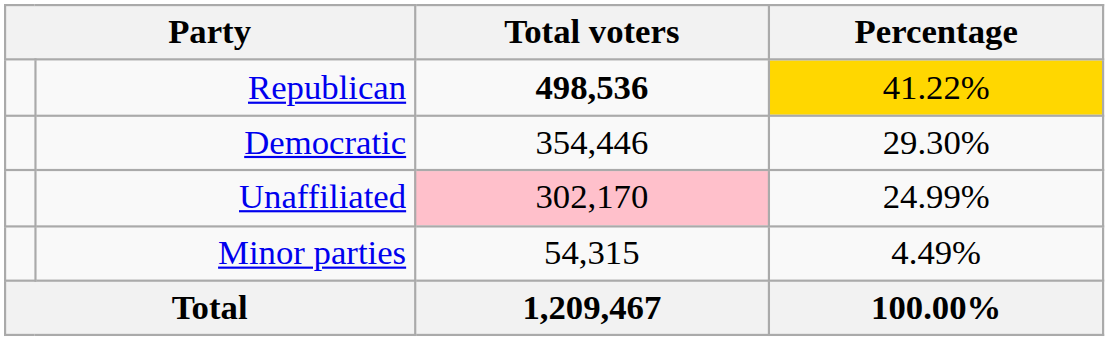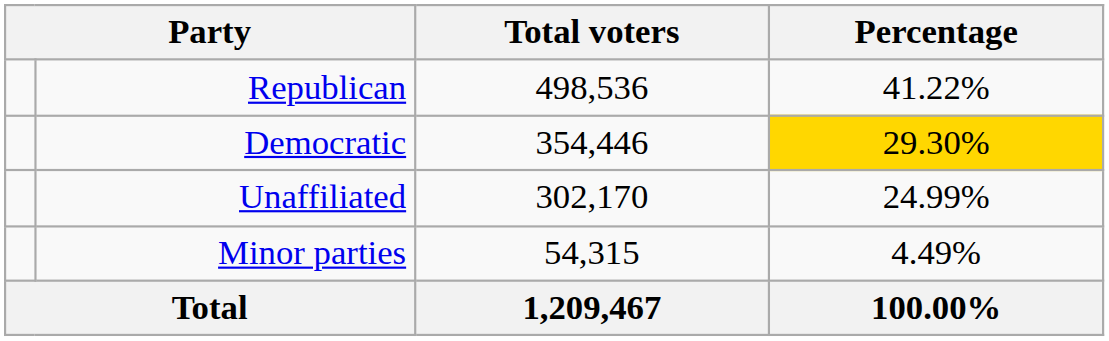(592, 87) bold -> (592, 87) normal
(936, 87) gold background -> (936, 87) no background
(936, 142) no background -> (936, 142) gold background
(592, 197) pink background -> (592, 197) no background
